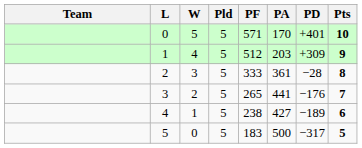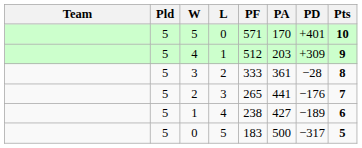columns swapped: (223, 14) <-> (165, 14)
